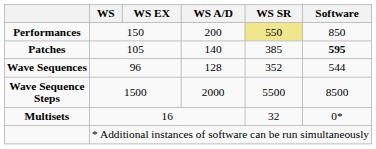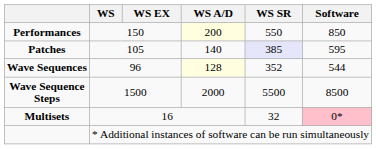(213, 31) no background -> (213, 31) lightyellow background
(274, 31) khaki background -> (274, 31) no background
(274, 49) no background -> (274, 49) lavender background
(337, 49) bold -> (337, 49) normal
(213, 67) no background -> (213, 67) lightyellow background
(337, 116) no background -> (337, 116) pink background
